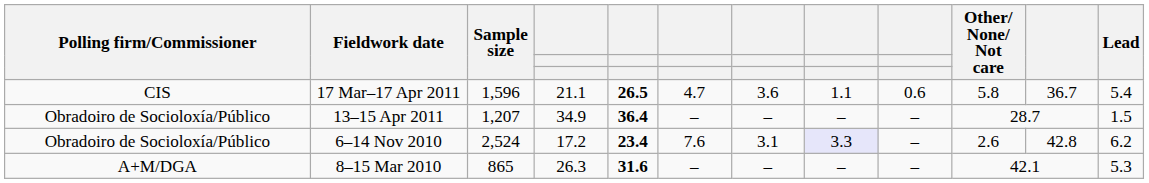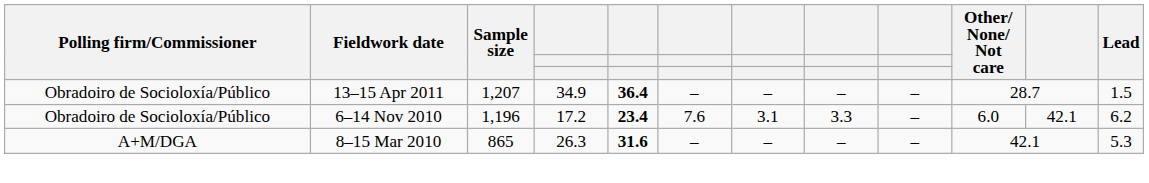- row: (389, 92)
(501, 141) 2,524 -> (501, 117) 1,196
(841, 141) lavender background -> (841, 117) no background
(988, 141) 2.6 -> (988, 117) 6.0
(1062, 141) 42.8 -> (1062, 117) 42.1
